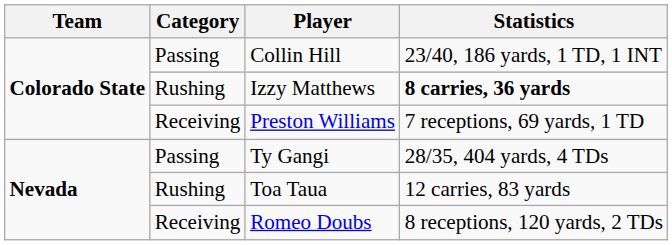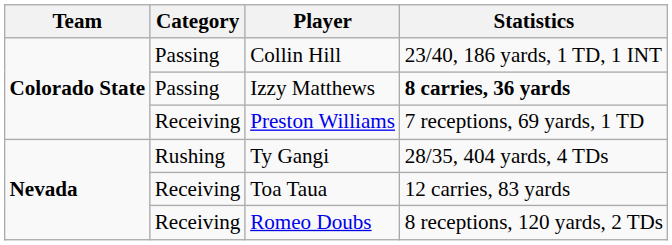(190, 88) Rushing -> (187, 88) Passing
(187, 155) Passing -> (190, 155) Rushing
(190, 188) Rushing -> (198, 188) Receiving
